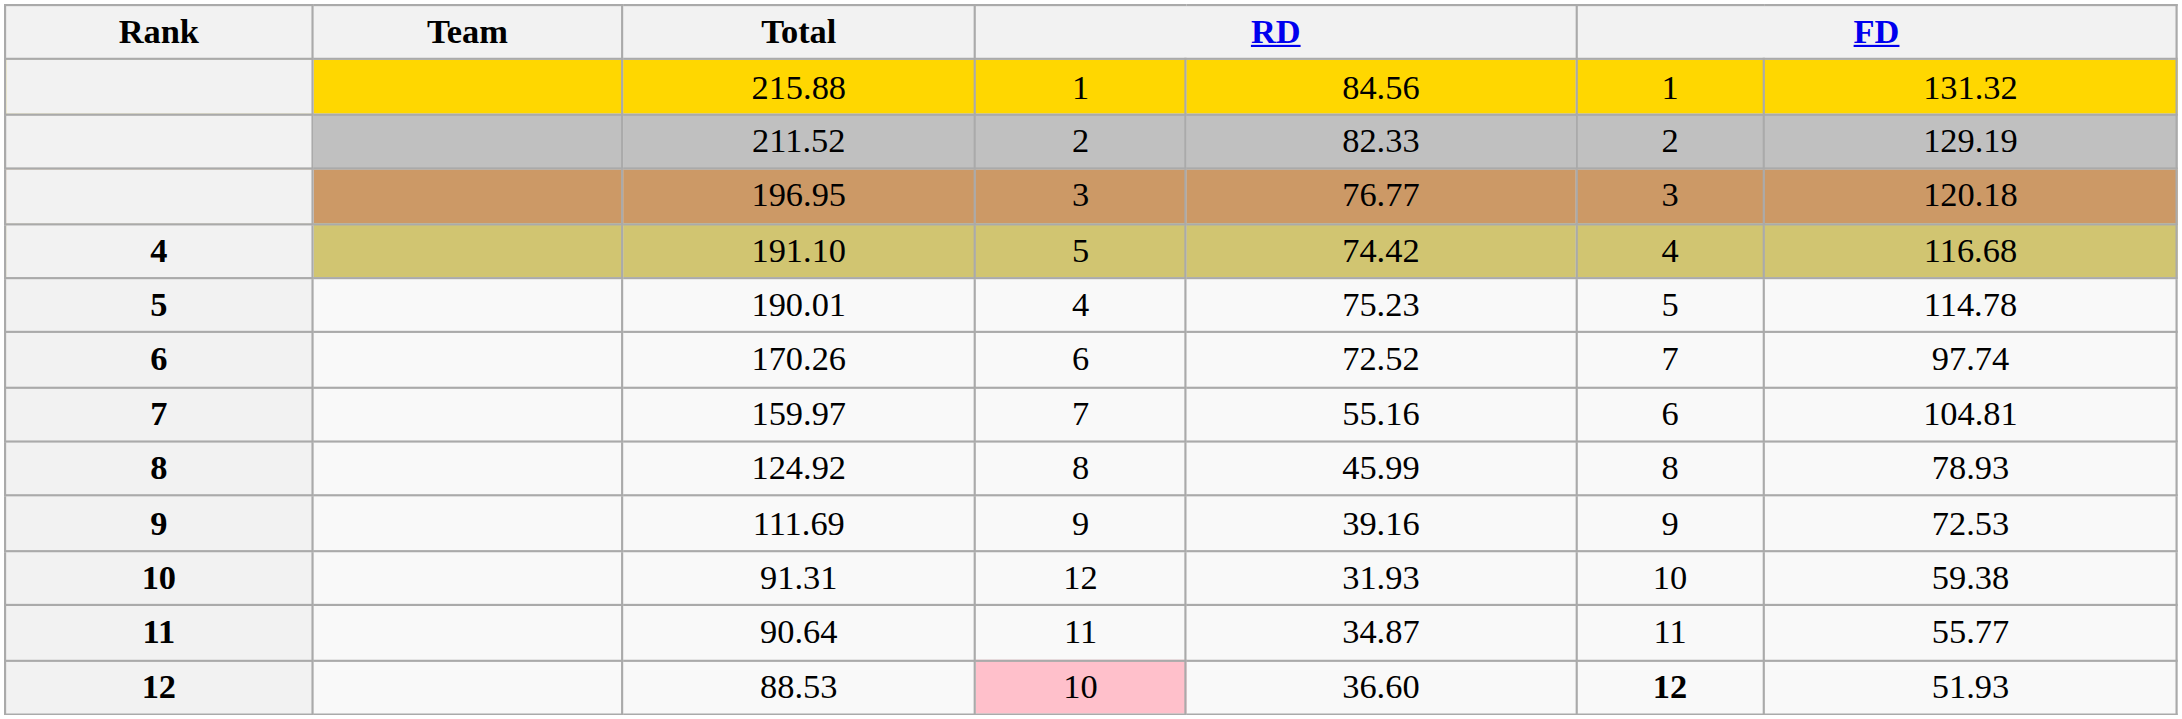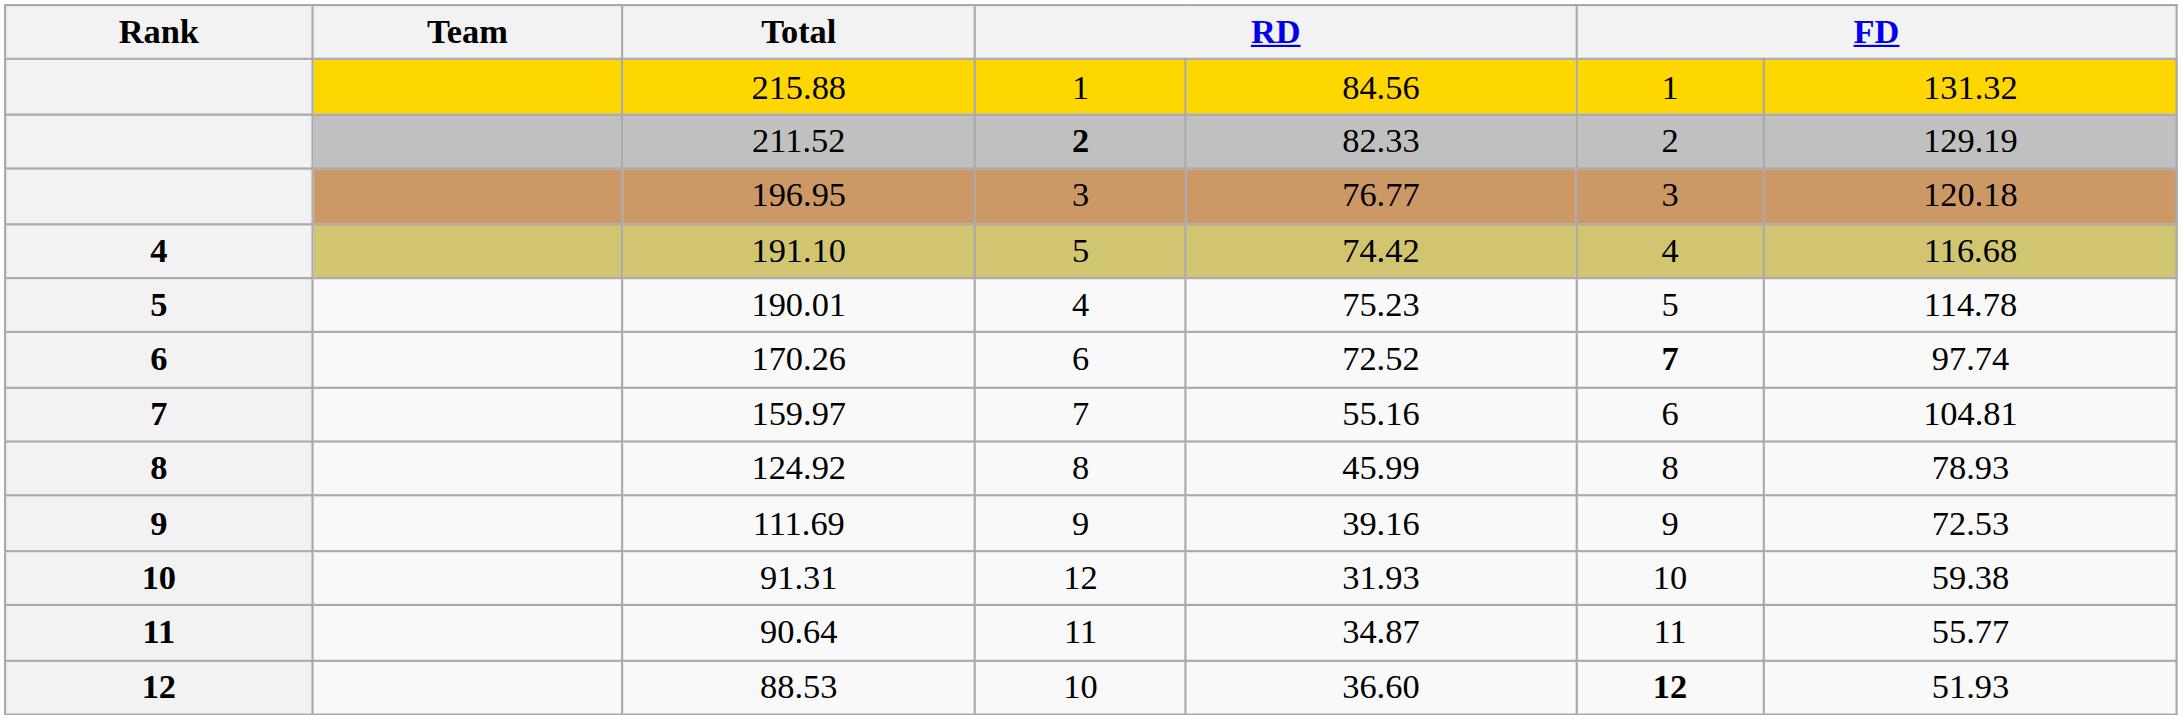(1081, 140) normal -> (1081, 140) bold
(1670, 359) normal -> (1670, 359) bold
(1081, 686) pink background -> (1081, 686) no background
